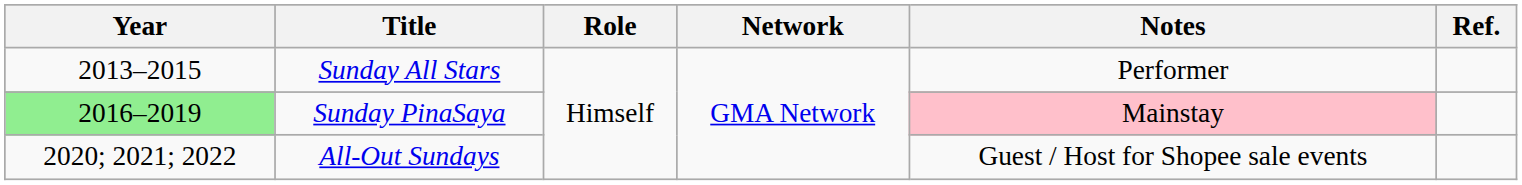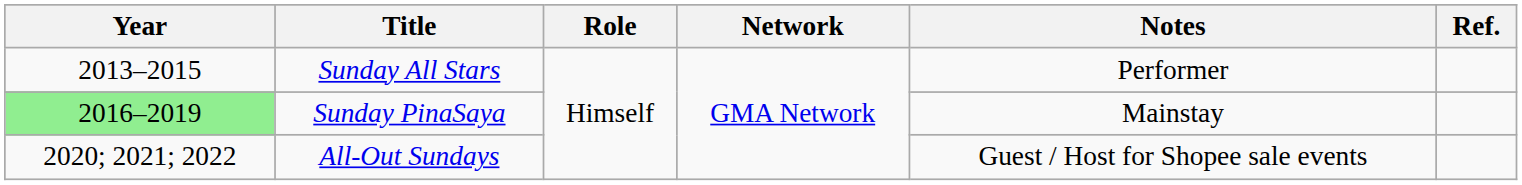(1173, 112) pink background -> (1173, 112) no background
